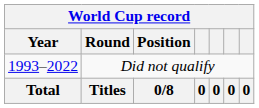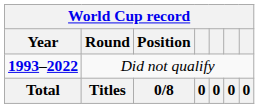(43, 66) normal -> (43, 66) bold
